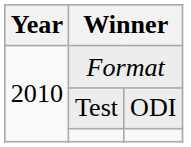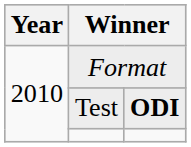(153, 107) normal -> (155, 107) bold
